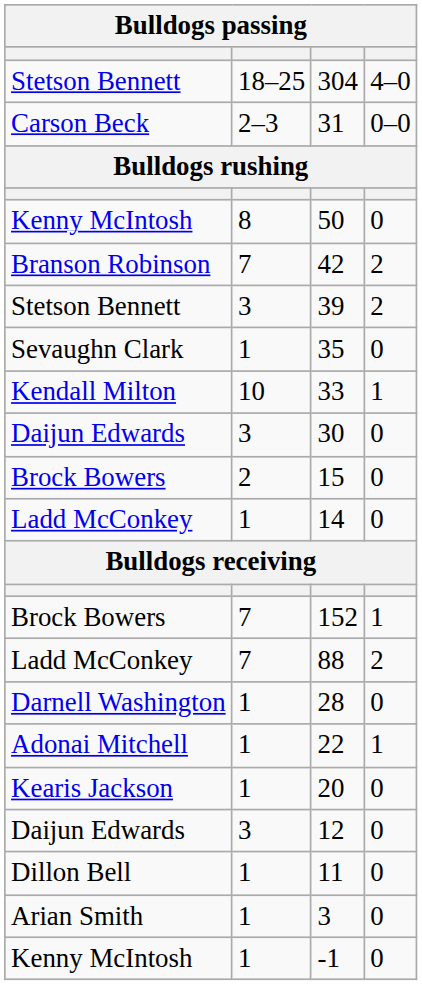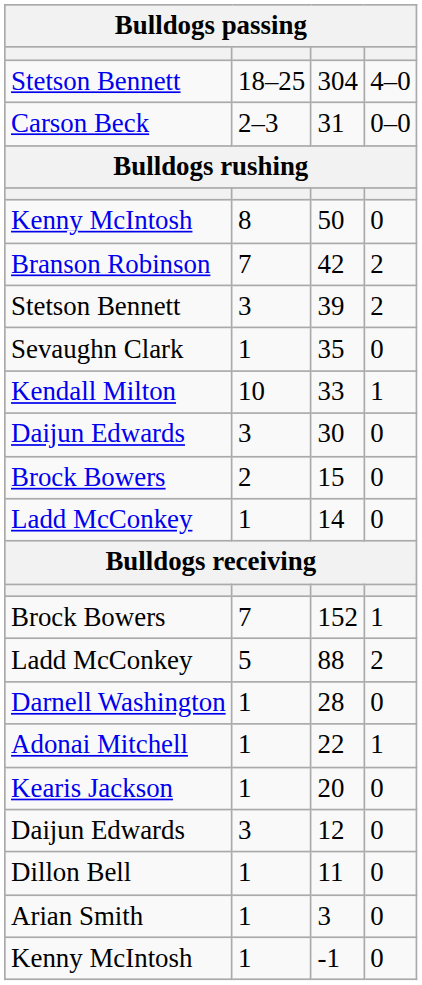(245, 659) 7 -> (245, 659) 5
